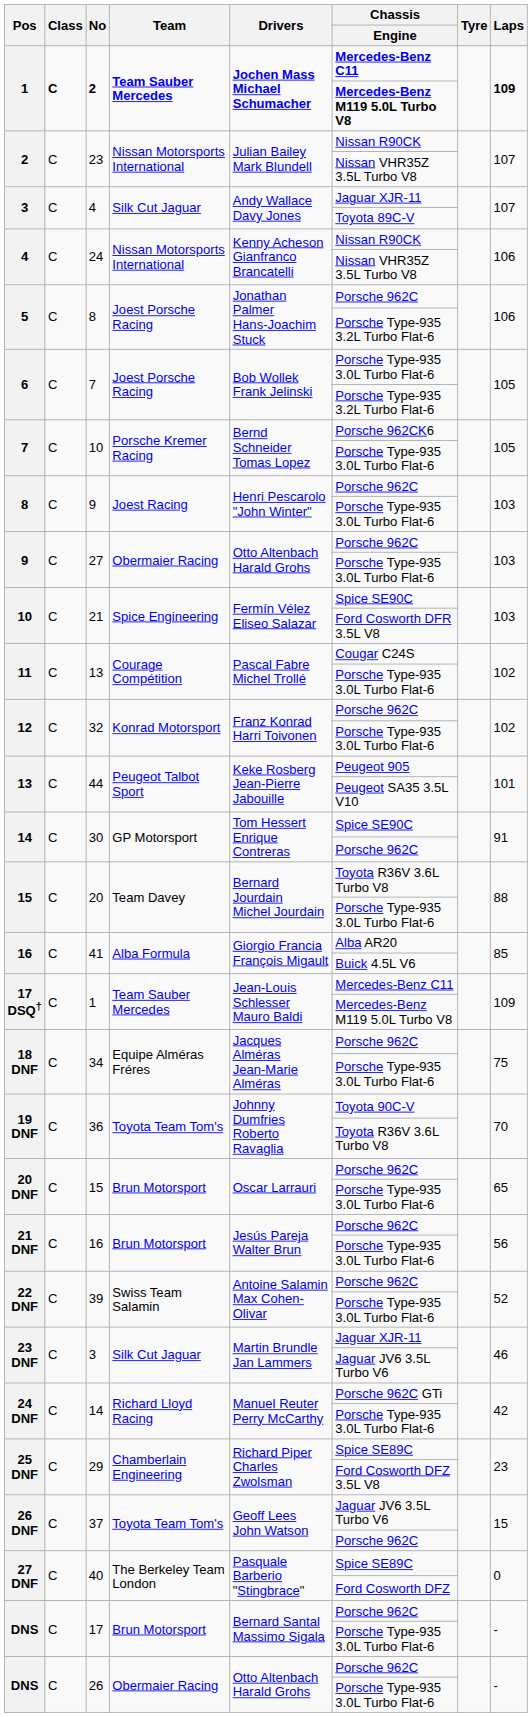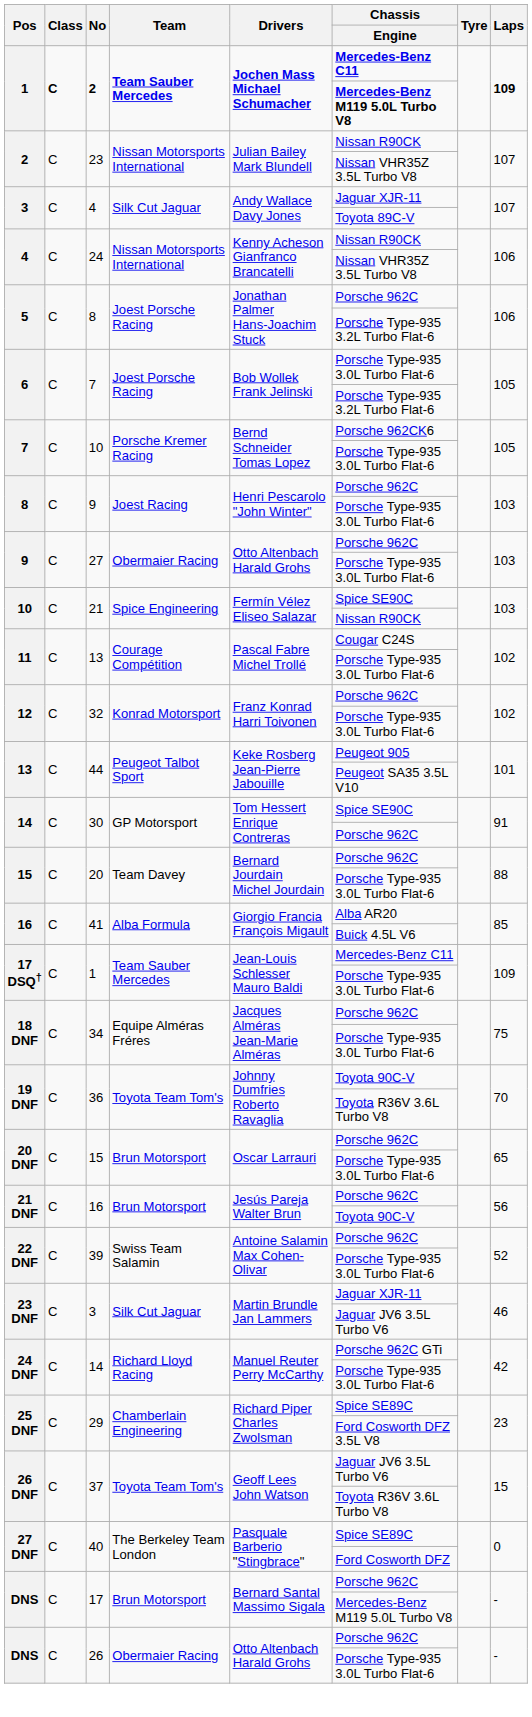(393, 626) Ford Cosworth DFR 3.5L V8 -> (378, 619) Nissan R90CK
(387, 879) Toyota R36V 3.6L Turbo V8 -> (377, 858) Porsche 962C
(394, 1012) Mercedes-Benz M119 5.0L Turbo V8 -> (388, 983) Porsche Type-935 3.0L Turbo Flat-6
(388, 1253) Porsche Type-935 3.0L Turbo Flat-6 -> (375, 1217) Toyota 90C-V
(377, 1541) Porsche 962C -> (387, 1504) Toyota R36V 3.6L Turbo V8
(388, 1639) Porsche Type-935 3.0L Turbo Flat-6 -> (394, 1610) Mercedes-Benz M119 5.0L Turbo V8
